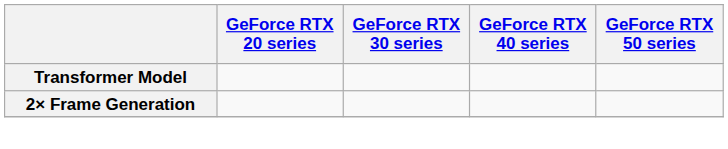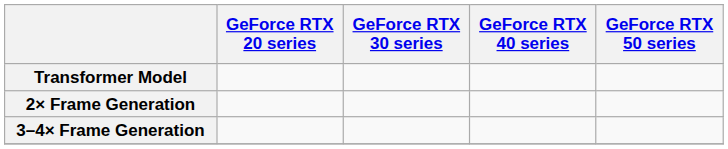+ row: (111, 131)
